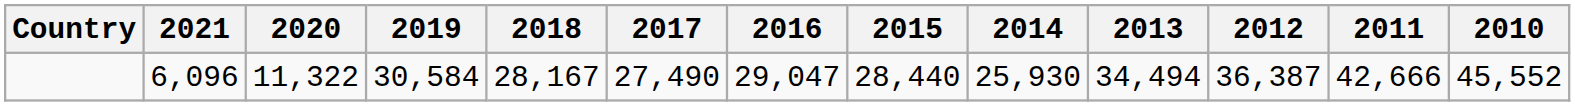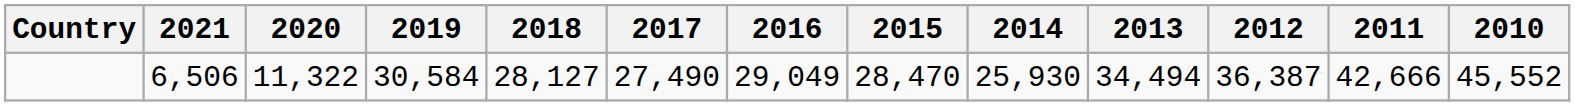(194, 77) 6,096 -> (194, 77) 6,506
(547, 77) 28,167 -> (547, 77) 28,127
(787, 77) 29,047 -> (787, 77) 29,049
(907, 77) 28,440 -> (907, 77) 28,470
